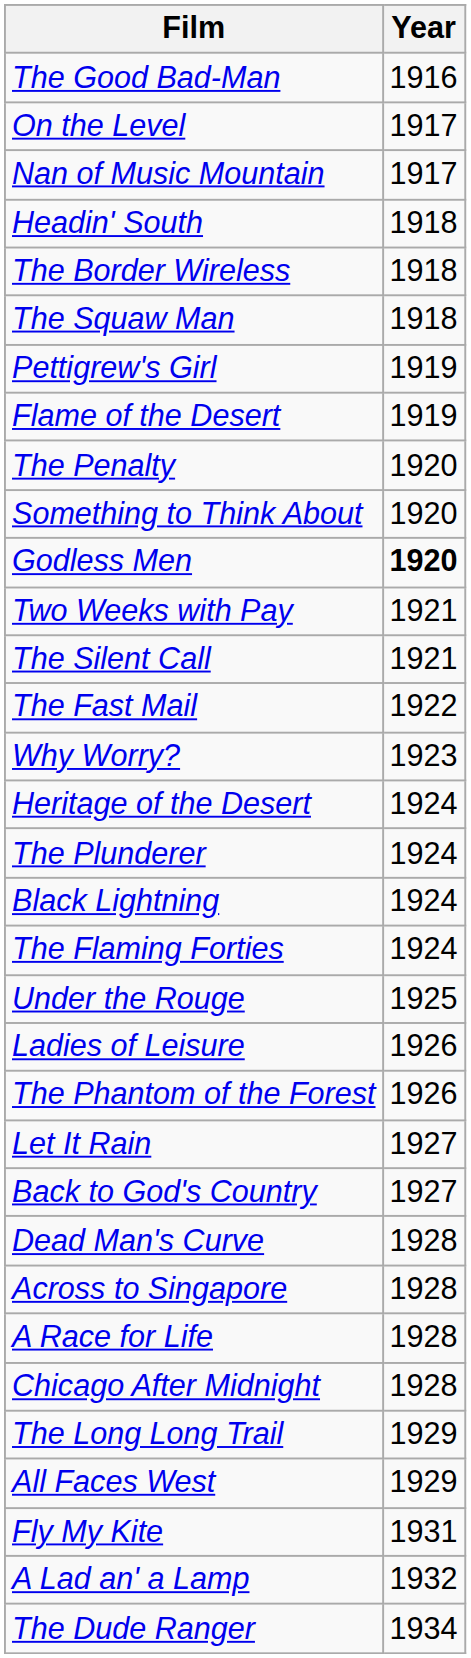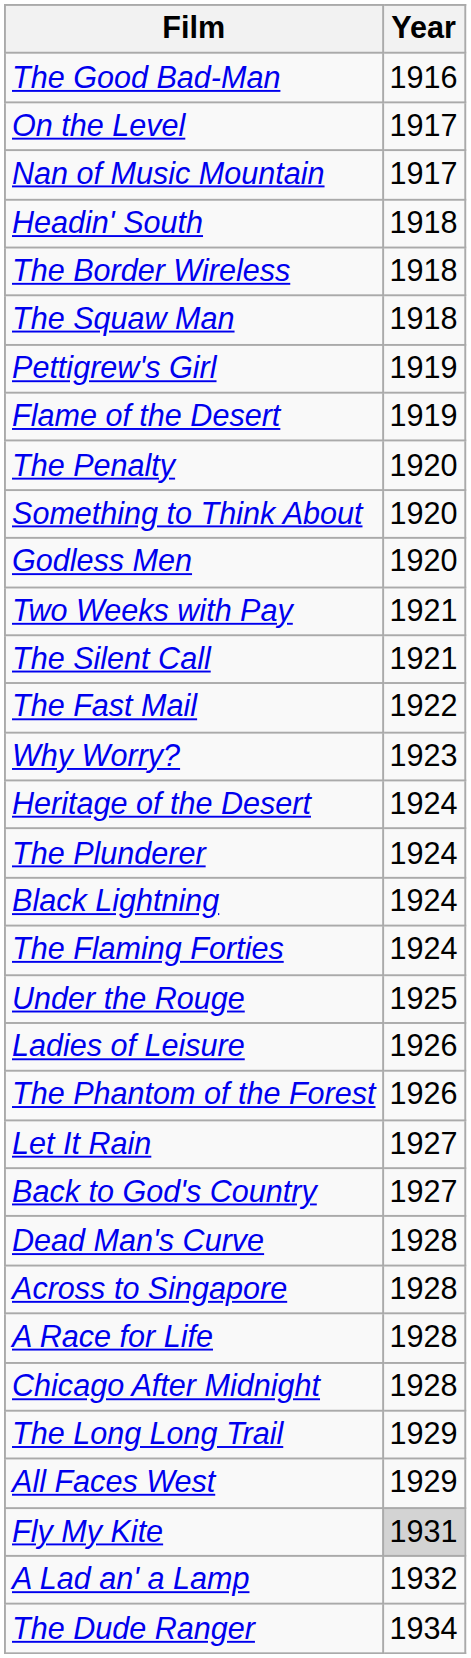(424, 561) bold -> (424, 561) normal
(424, 1531) no background -> (424, 1531) lightgrey background
